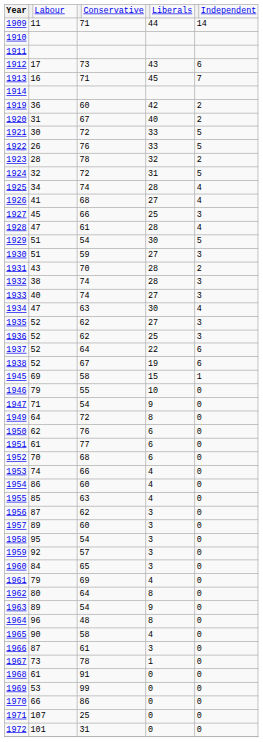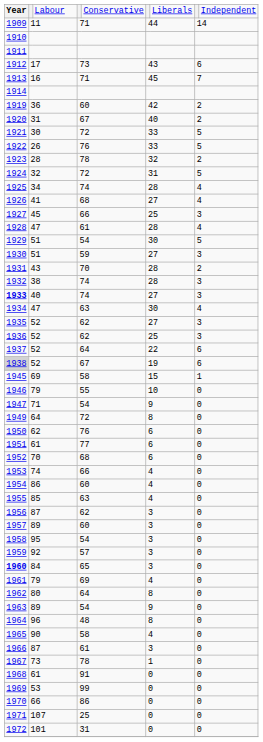(16, 296) normal -> (16, 296) bold
(16, 364) no background -> (16, 364) lightgrey background
(16, 567) normal -> (16, 567) bold
